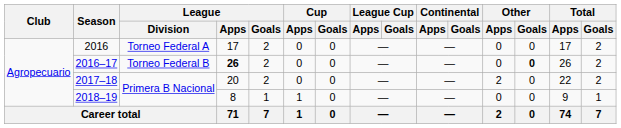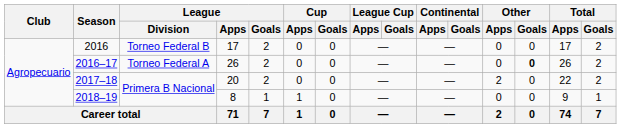(168, 47) Torneo Federal A -> (168, 47) Torneo Federal B
(168, 64) Torneo Federal B -> (168, 64) Torneo Federal A
(233, 64) bold -> (233, 64) normal
